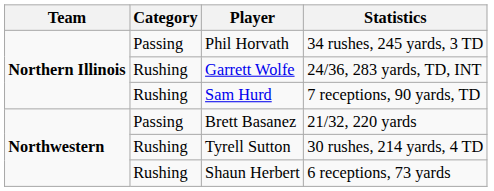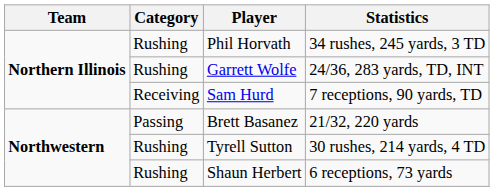(158, 43) Passing -> (160, 43) Rushing
(160, 95) Rushing -> (166, 95) Receiving
